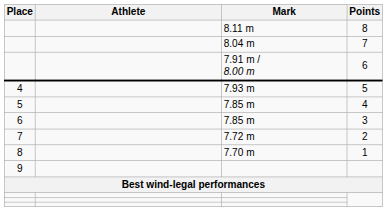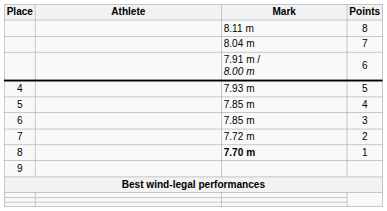(239, 152) normal -> (239, 152) bold
